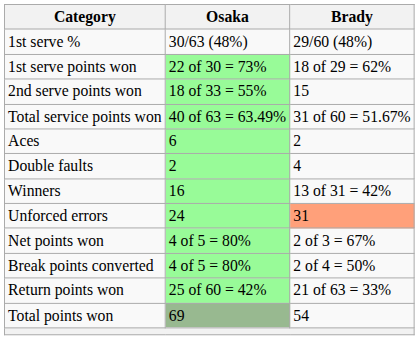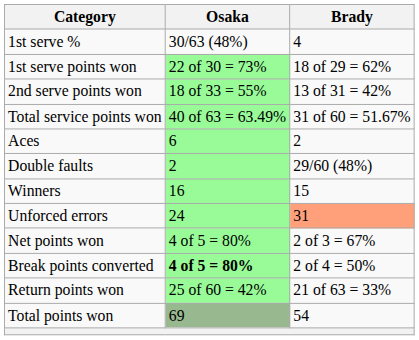(333, 41) 29/60 (48%) -> (297, 41) 4
(301, 91) 15 -> (342, 91) 13 of 31 = 42%
(297, 166) 4 -> (333, 166) 29/60 (48%)
(342, 191) 13 of 31 = 42% -> (301, 191) 15
(210, 265) normal -> (211, 265) bold
